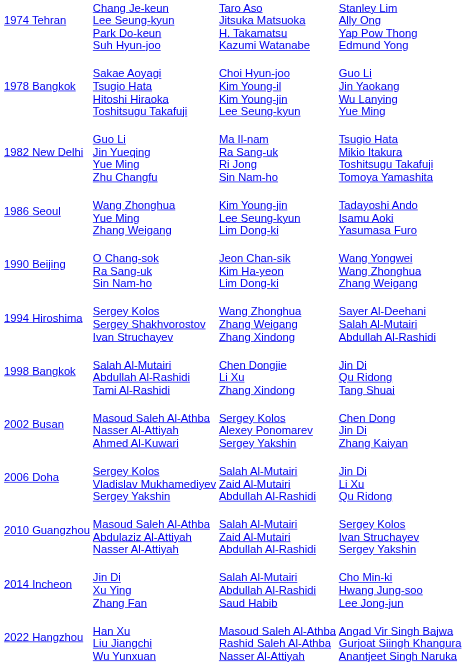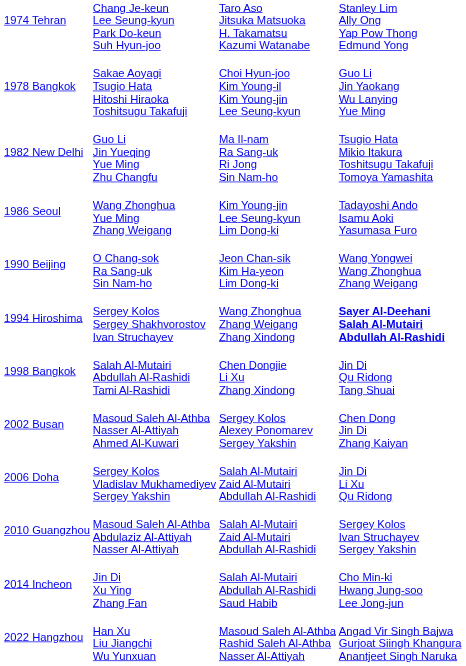(387, 324) normal -> (392, 324) bold
